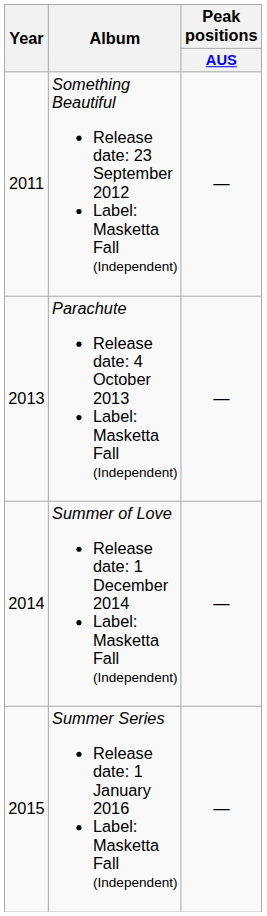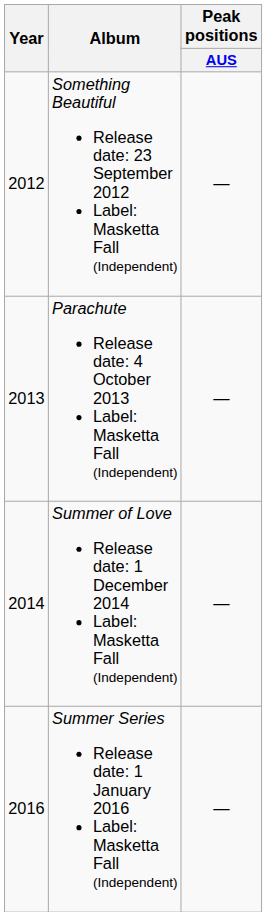(26, 183) 2011 -> (26, 183) 2012
(26, 809) 2015 -> (26, 809) 2016
